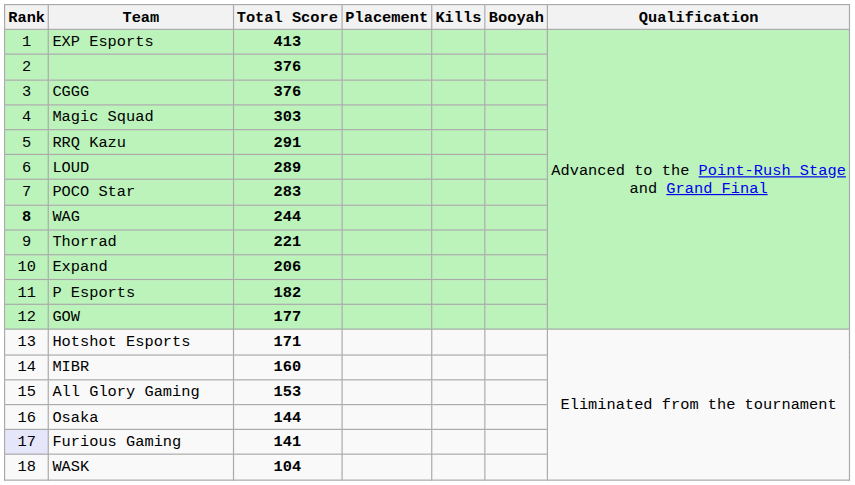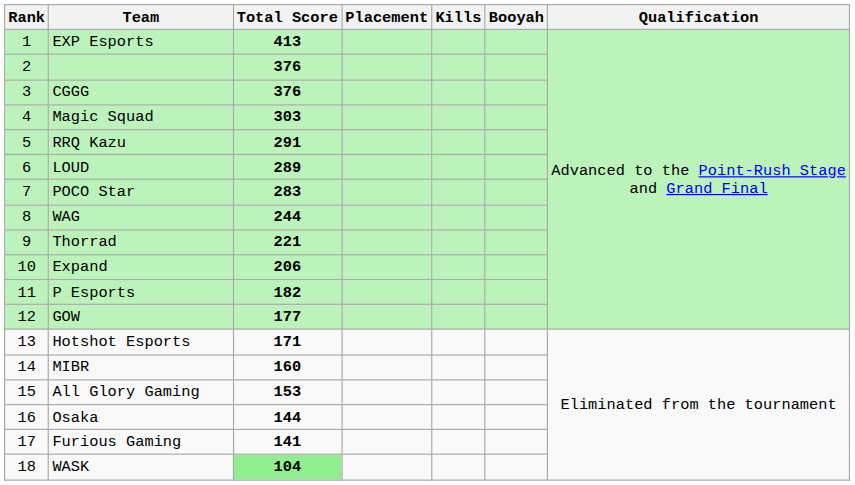(27, 217) bold -> (27, 217) normal
(27, 442) lavender background -> (27, 442) no background
(287, 467) no background -> (287, 467) lightgreen background
